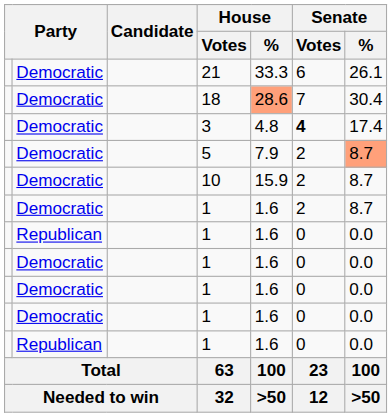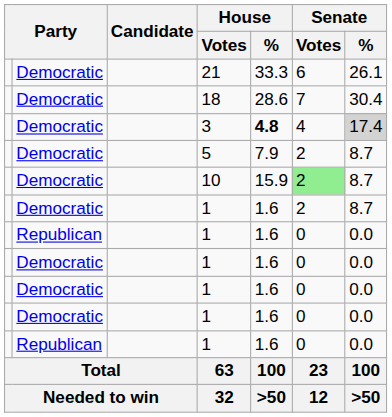(271, 99) lightsalmon background -> (271, 99) no background
(267, 126) normal -> (267, 126) bold
(301, 126) bold -> (301, 126) normal
(366, 126) no background -> (366, 126) lightgrey background
(361, 153) lightsalmon background -> (361, 153) no background
(301, 180) no background -> (301, 180) lightgreen background
